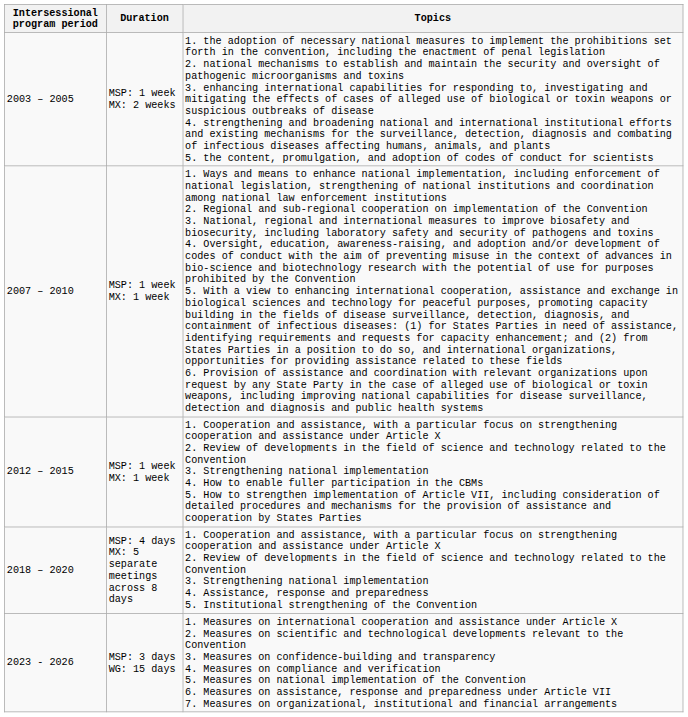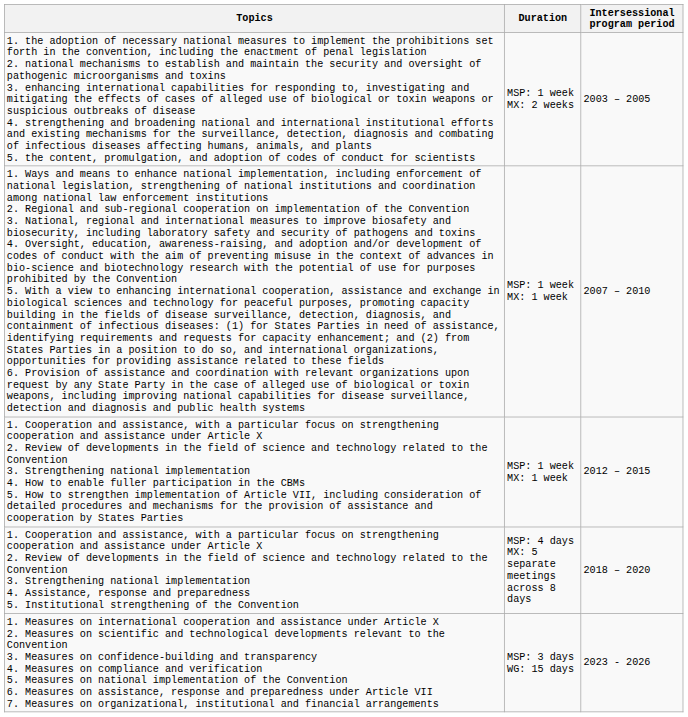columns swapped: (55, 19) <-> (433, 19)
